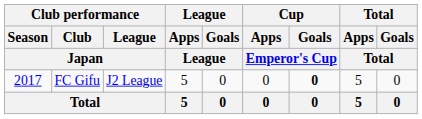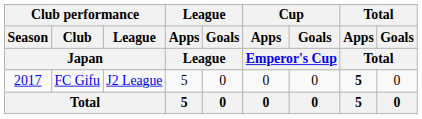(315, 80) bold -> (315, 80) normal
(358, 80) normal -> (358, 80) bold
